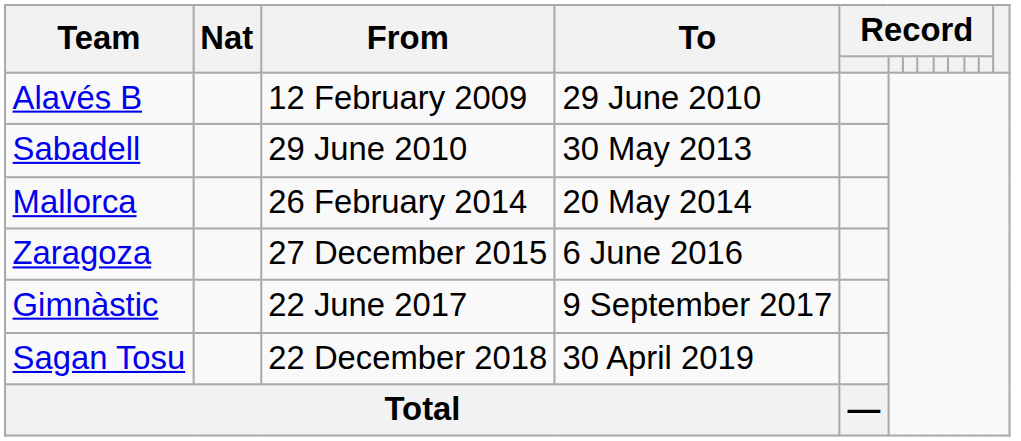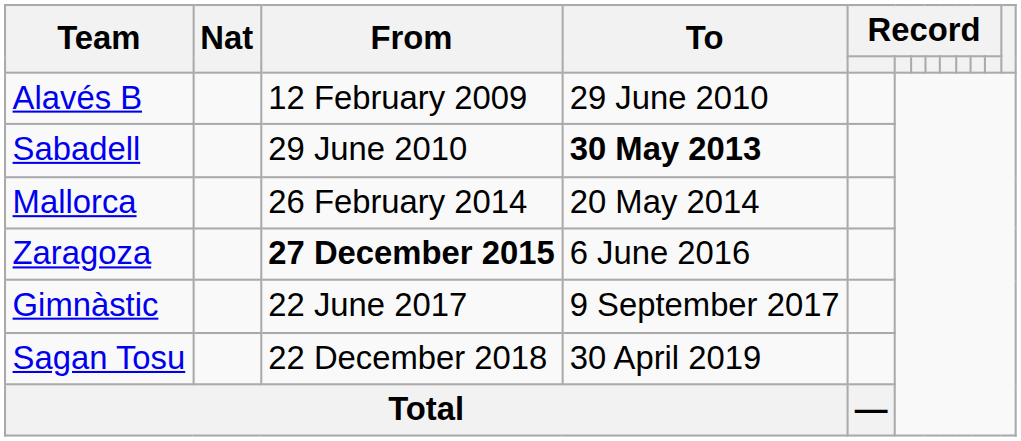(657, 149) normal -> (665, 149) bold
(408, 253) normal -> (411, 253) bold
